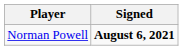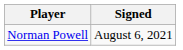(134, 34) bold -> (133, 34) normal
